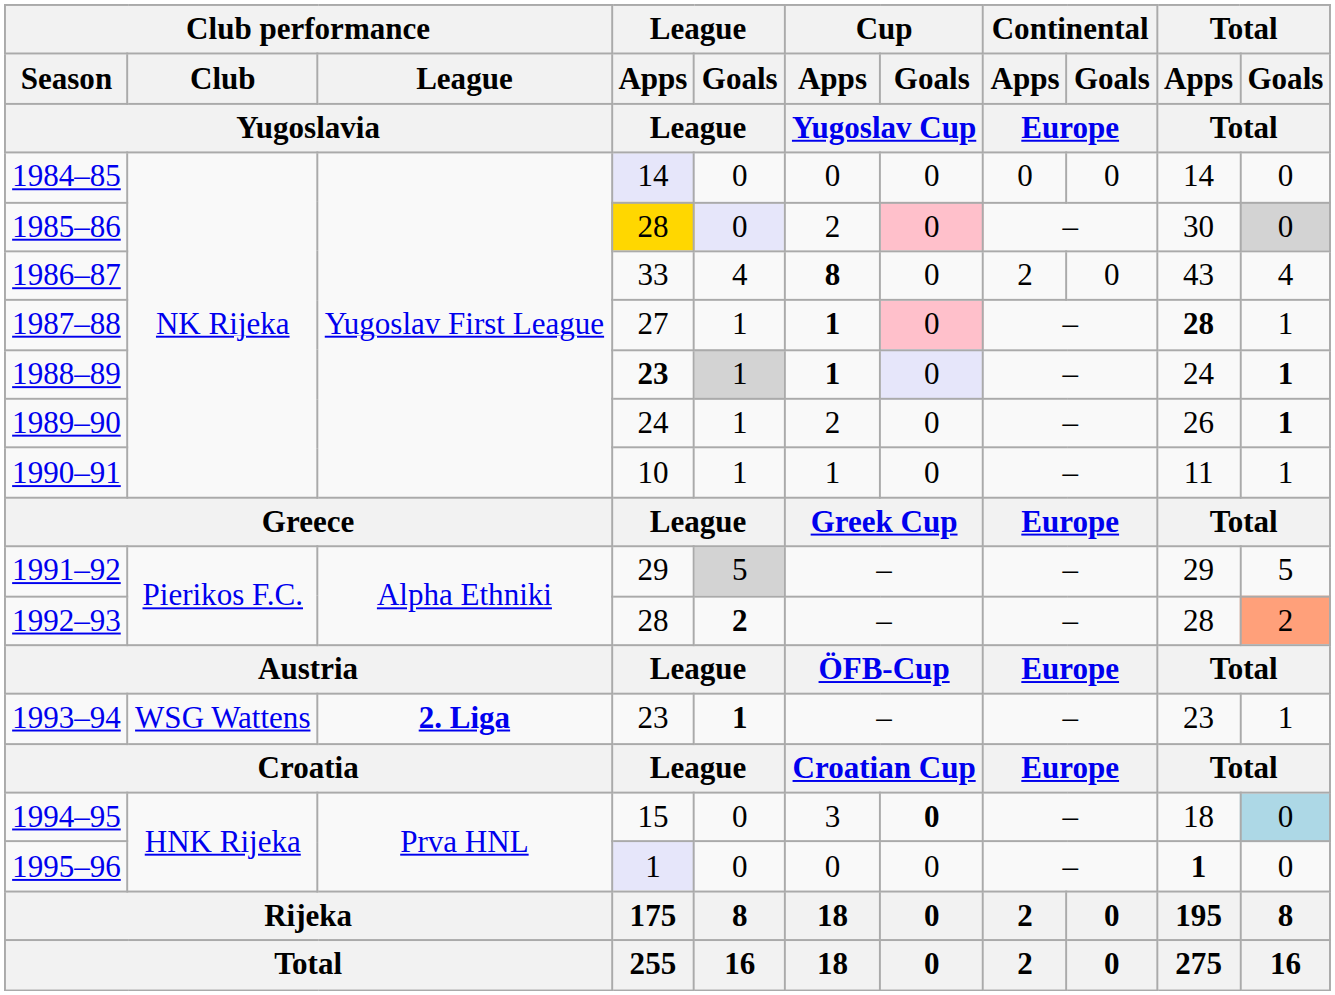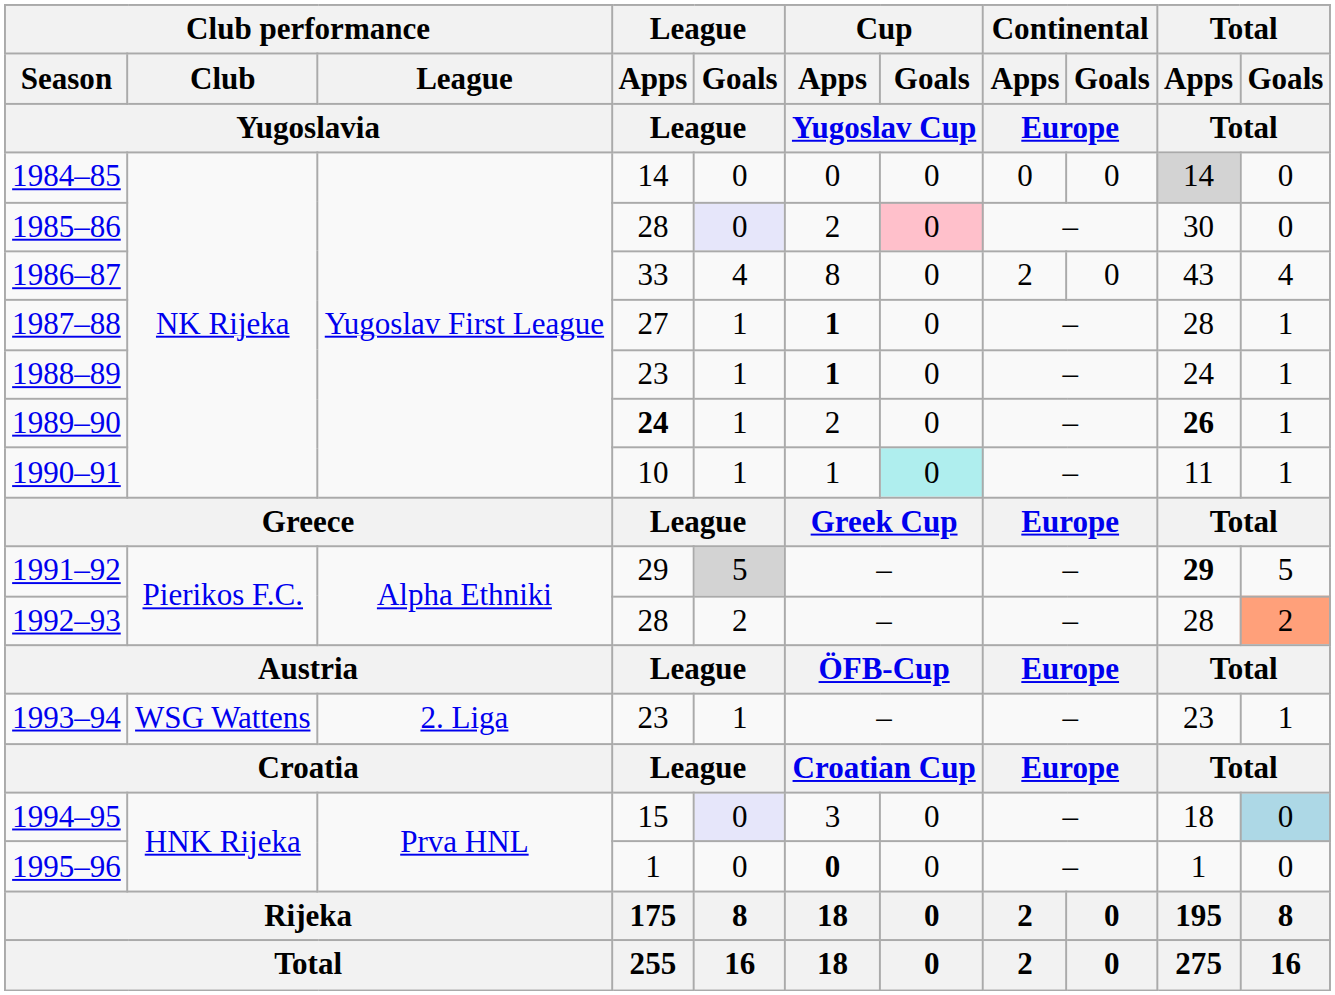(653, 176) lavender background -> (653, 176) no background
(1199, 176) no background -> (1199, 176) lightgrey background
(653, 226) gold background -> (653, 226) no background
(1285, 226) lightgrey background -> (1285, 226) no background
(832, 275) bold -> (832, 275) normal
(932, 324) pink background -> (932, 324) no background
(1199, 324) bold -> (1199, 324) normal
(653, 373) bold -> (653, 373) normal
(740, 373) lightgrey background -> (740, 373) no background
(932, 373) lavender background -> (932, 373) no background
(1285, 373) bold -> (1285, 373) normal
(653, 422) normal -> (653, 422) bold
(1199, 422) normal -> (1199, 422) bold
(1285, 422) bold -> (1285, 422) normal
(932, 472) no background -> (932, 472) paleturquoise background
(1199, 570) normal -> (1199, 570) bold
(740, 619) bold -> (740, 619) normal
(464, 718) bold -> (464, 718) normal
(740, 718) bold -> (740, 718) normal
(740, 816) no background -> (740, 816) lavender background
(932, 816) bold -> (932, 816) normal
(653, 865) lavender background -> (653, 865) no background
(832, 865) normal -> (832, 865) bold
(1199, 865) bold -> (1199, 865) normal
